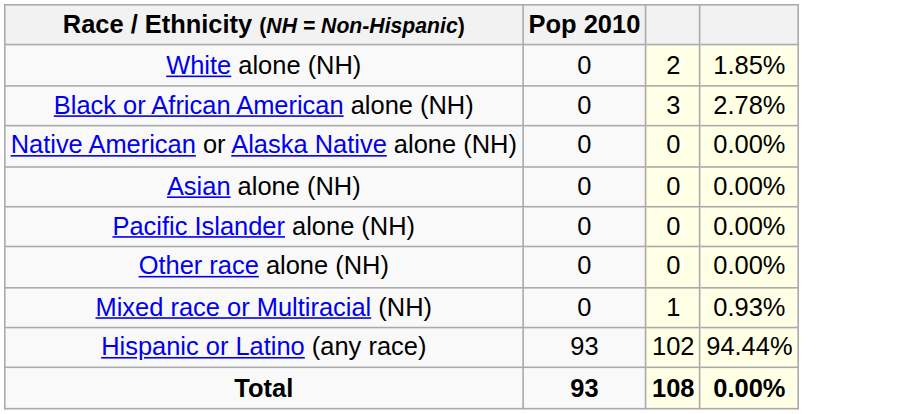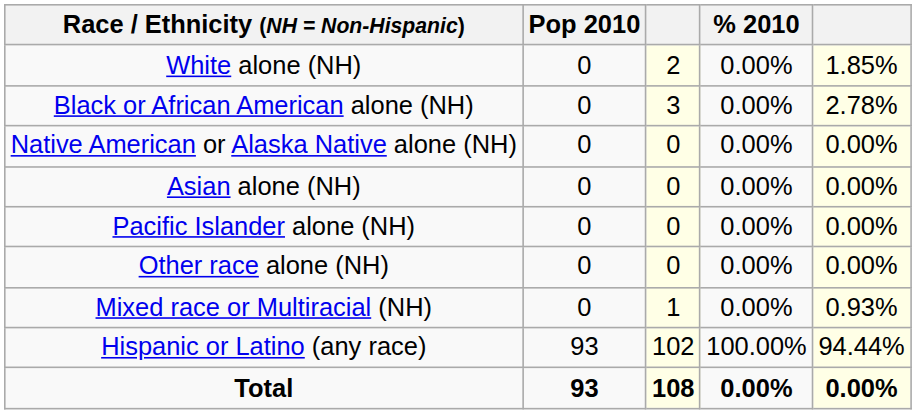+ column: (756, 24)
